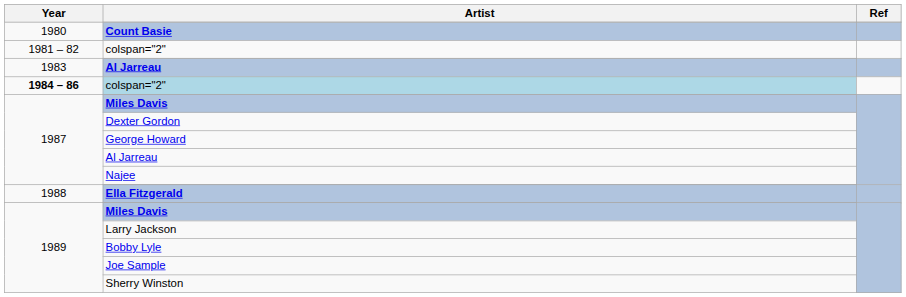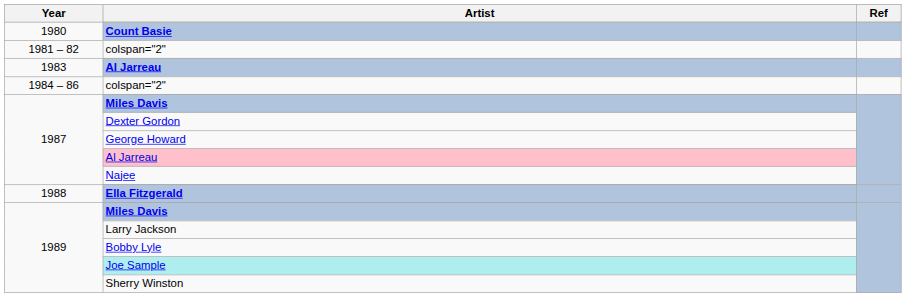(54, 85) bold -> (54, 85) normal
(136, 85) lightblue background -> (136, 85) no background
(131, 157) no background -> (131, 157) pink background
(136, 265) no background -> (136, 265) paleturquoise background
